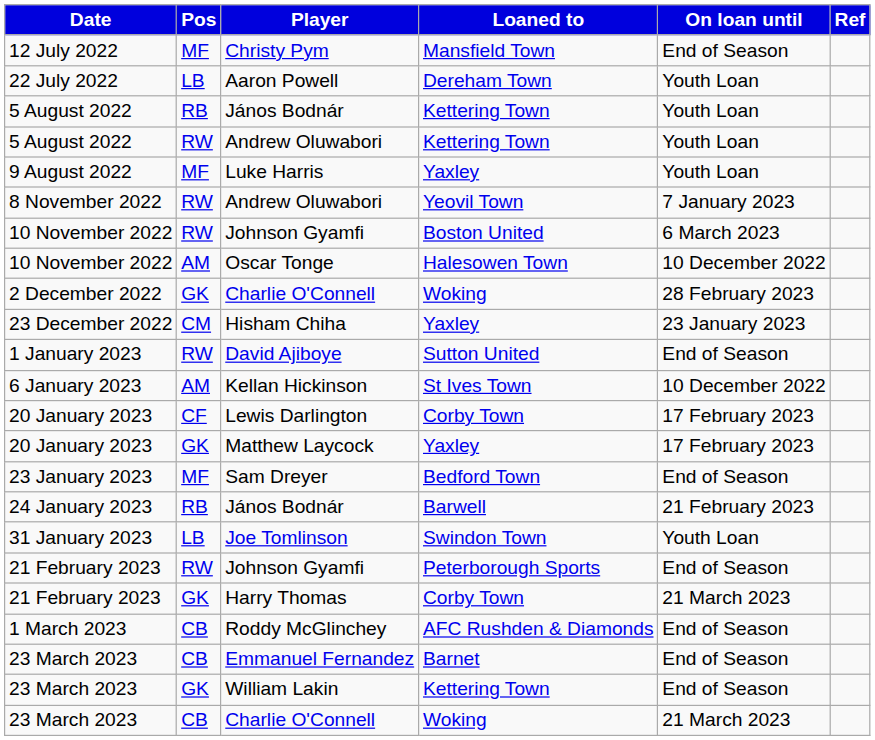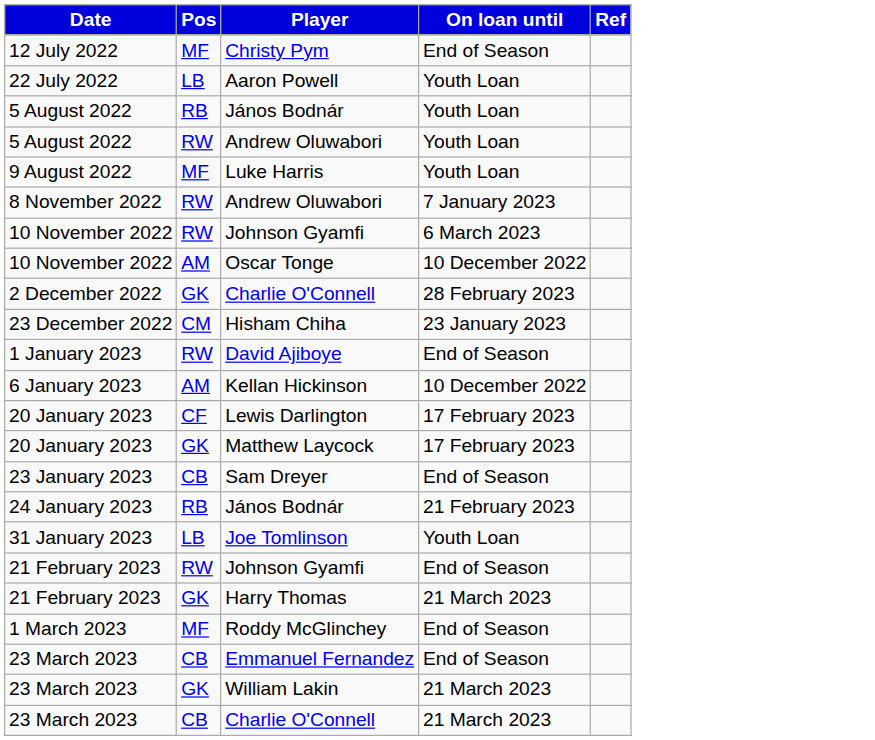- column: (538, 19)
(195, 476) MF -> (195, 476) CB
(195, 628) CB -> (195, 628) MF
(725, 689) End of Season -> (487, 689) 21 March 2023
